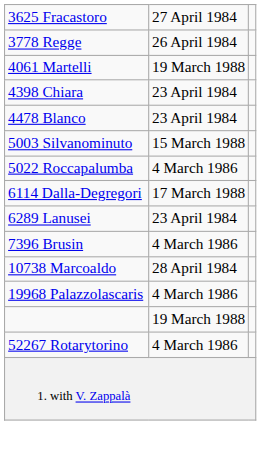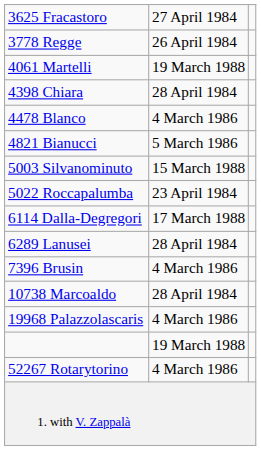(194, 93) 23 April 1984 -> (194, 93) 28 April 1984
(194, 118) 23 April 1984 -> (195, 118) 4 March 1986
+ row: (52, 143)
(195, 168) 4 March 1986 -> (194, 193) 23 April 1984
(194, 218) 23 April 1984 -> (194, 244) 28 April 1984
